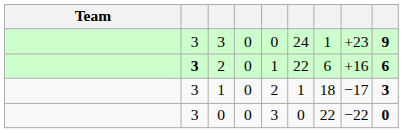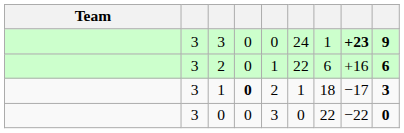(356, 41) normal -> (356, 41) bold
(195, 66) bold -> (195, 66) normal
(248, 90) normal -> (248, 90) bold
